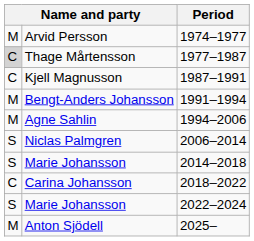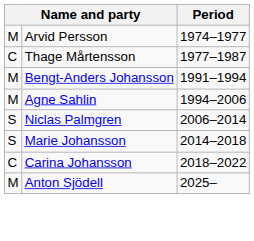(12, 57) lightgrey background -> (12, 57) no background
- row: (73, 78)
- row: (75, 204)
